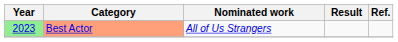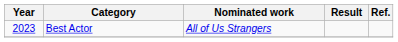(24, 28) lightgreen background -> (24, 28) no background
(69, 28) lightsalmon background -> (69, 28) no background
